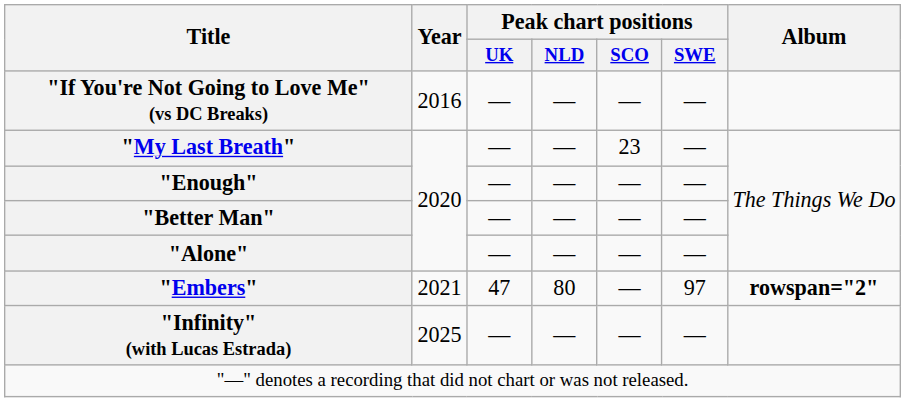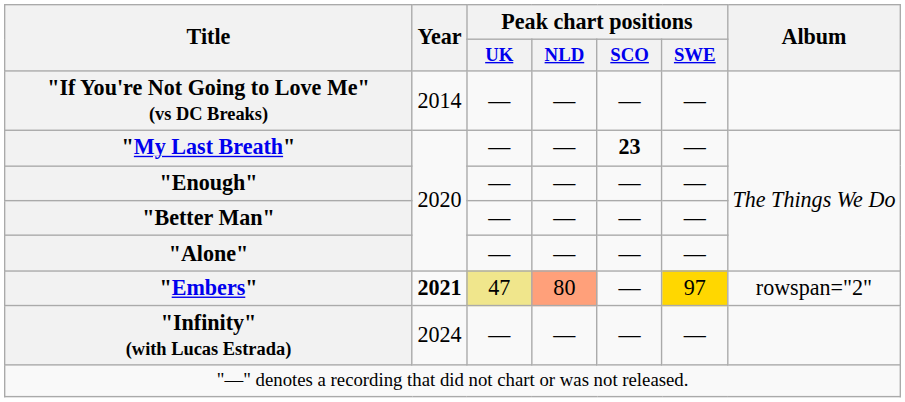(439, 100) 2016 -> (439, 100) 2014
(630, 147) normal -> (630, 147) bold
(439, 287) normal -> (439, 287) bold
(499, 287) no background -> (499, 287) khaki background
(564, 287) no background -> (564, 287) lightsalmon background
(695, 287) no background -> (695, 287) gold background
(814, 287) bold -> (814, 287) normal
(439, 335) 2025 -> (439, 335) 2024
